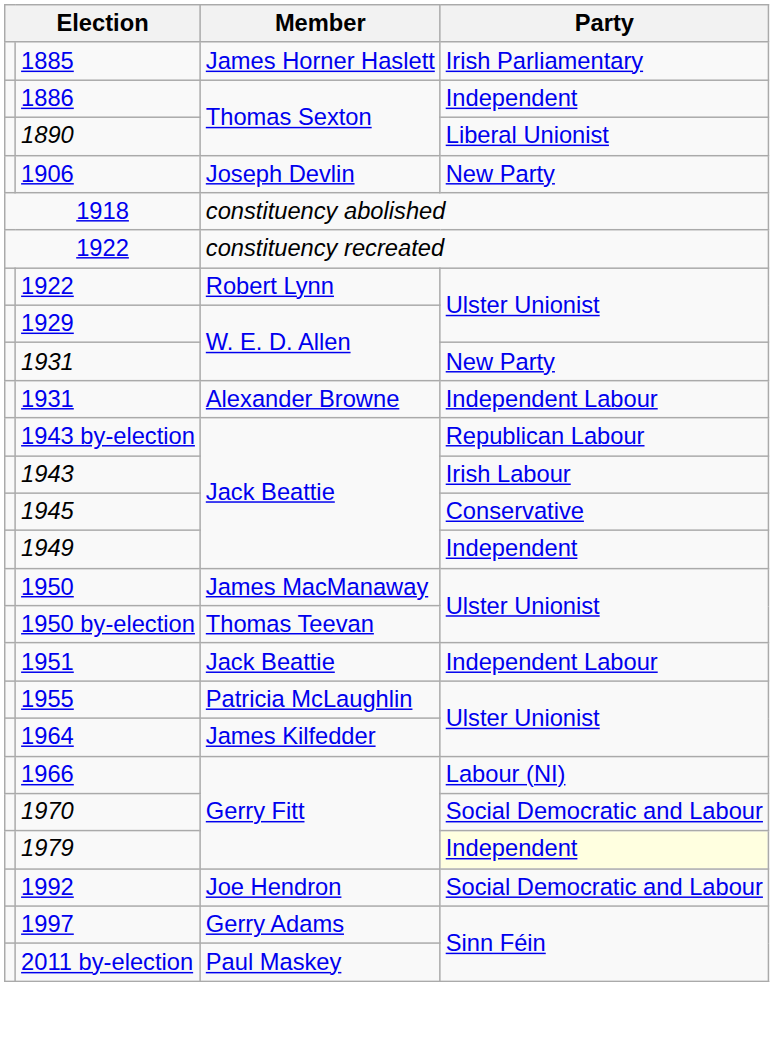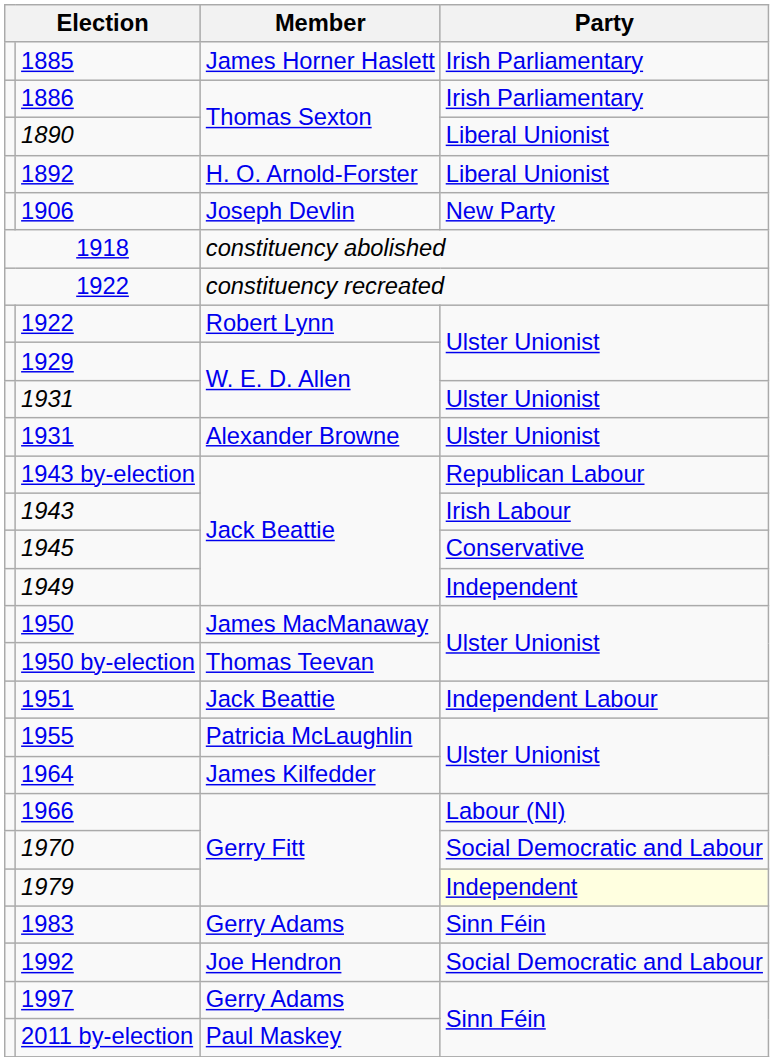(512, 98) Independent -> (544, 98) Irish Parliamentary
+ row: (47, 173)
(500, 361) New Party -> (523, 398) Ulster Unionist
(552, 398) Independent Labour -> (523, 436) Ulster Unionist
+ row: (47, 924)
